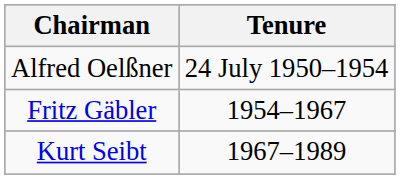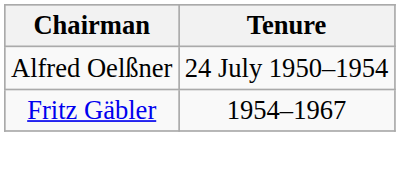- row: (92, 151)
